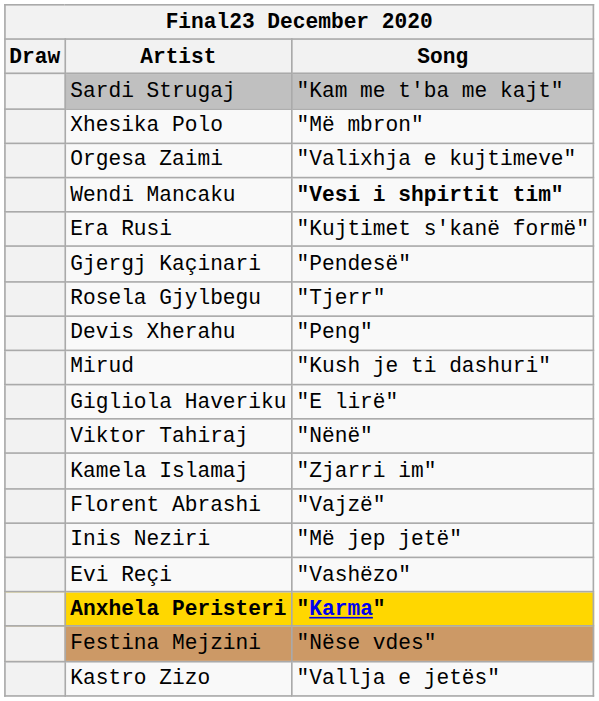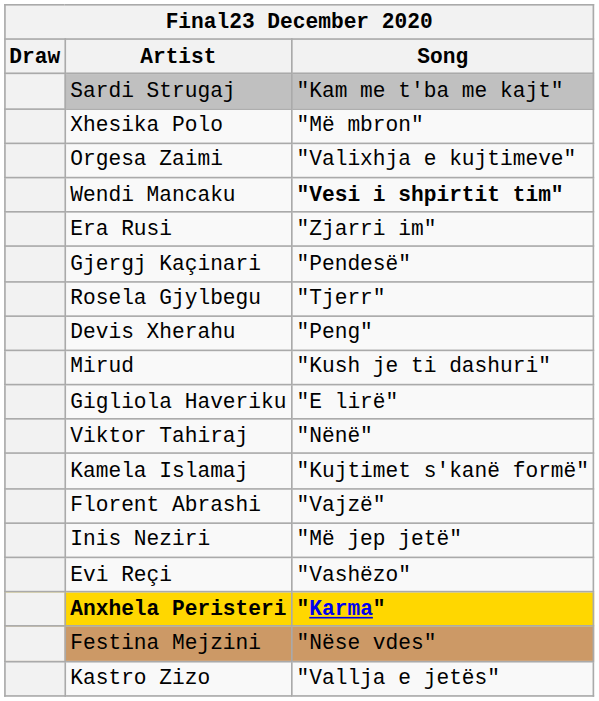(443, 229) "Kujtimet s'kanë formë" -> (366, 229) "Zjarri im"
(366, 471) "Zjarri im" -> (443, 471) "Kujtimet s'kanë formë"
